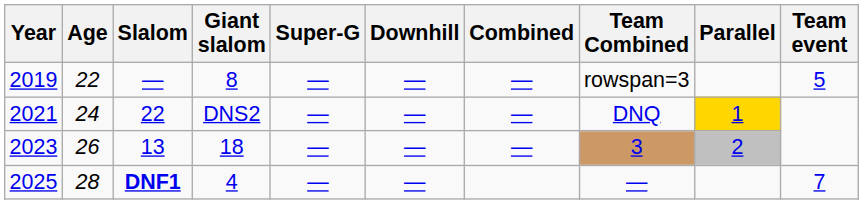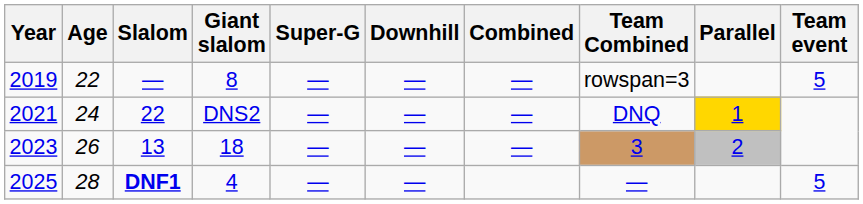(819, 181) 7 -> (819, 181) 5
